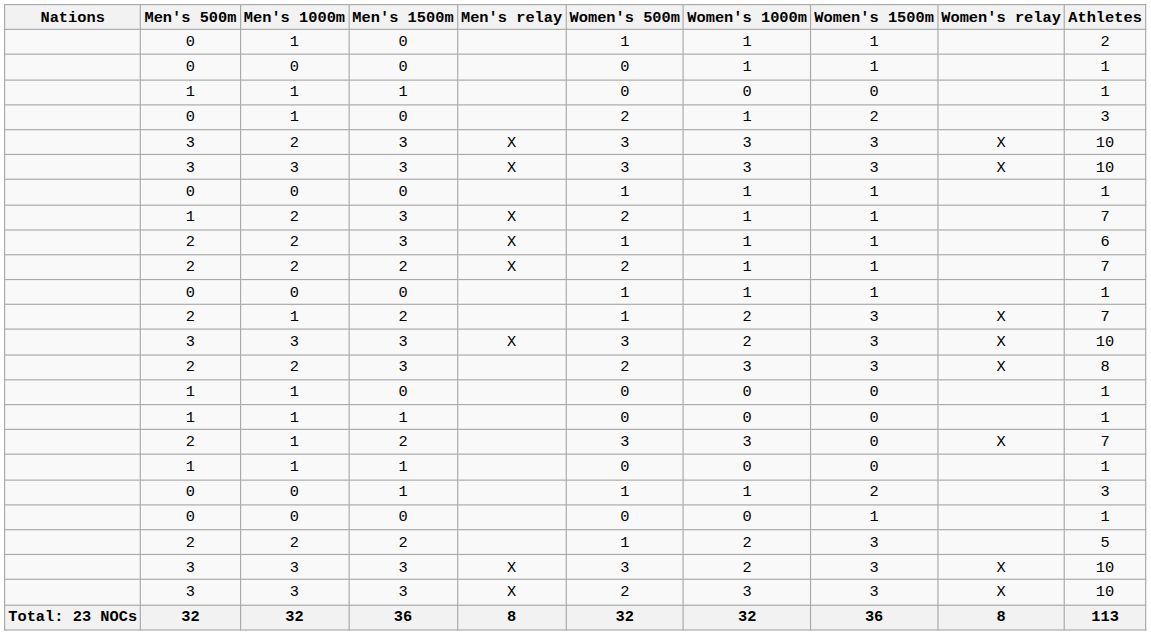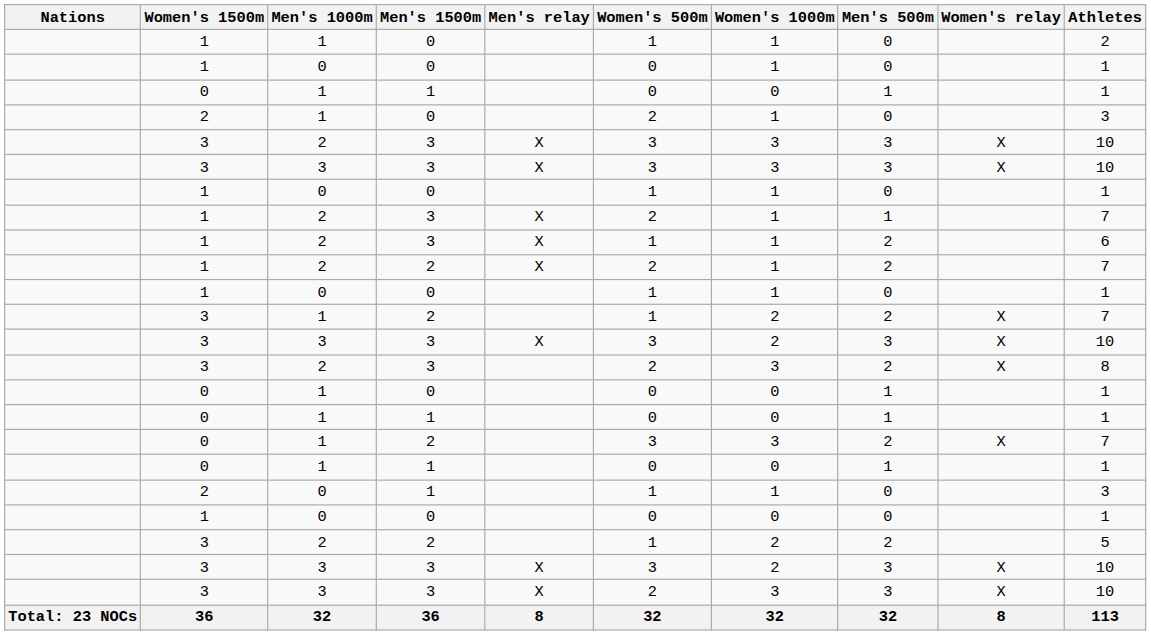columns swapped: (190, 17) <-> (874, 17)
